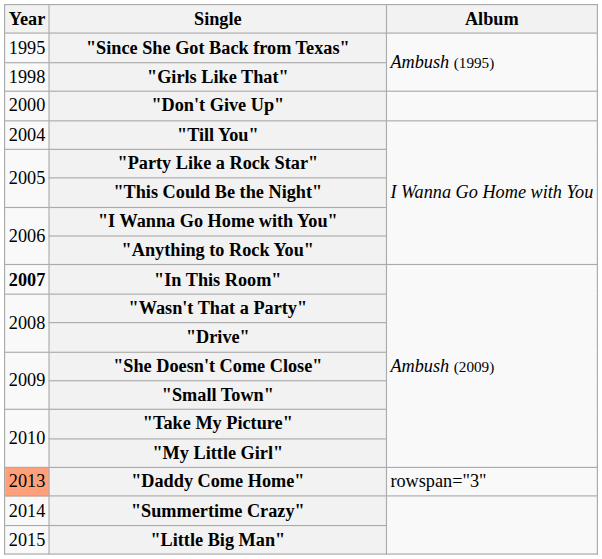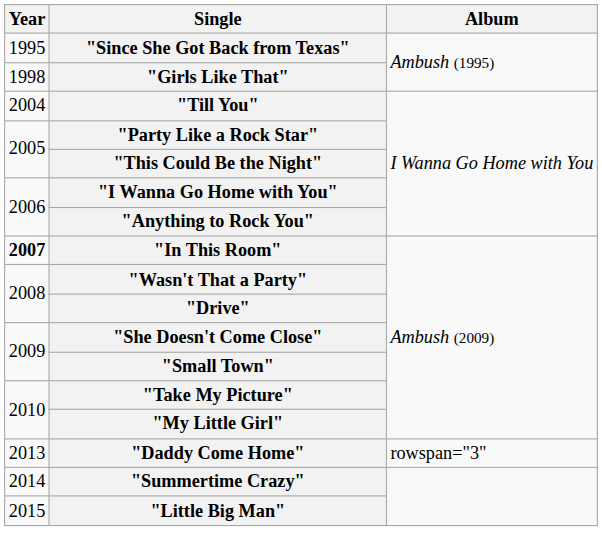- row: (218, 105)
(27, 481) lightsalmon background -> (27, 452) no background
